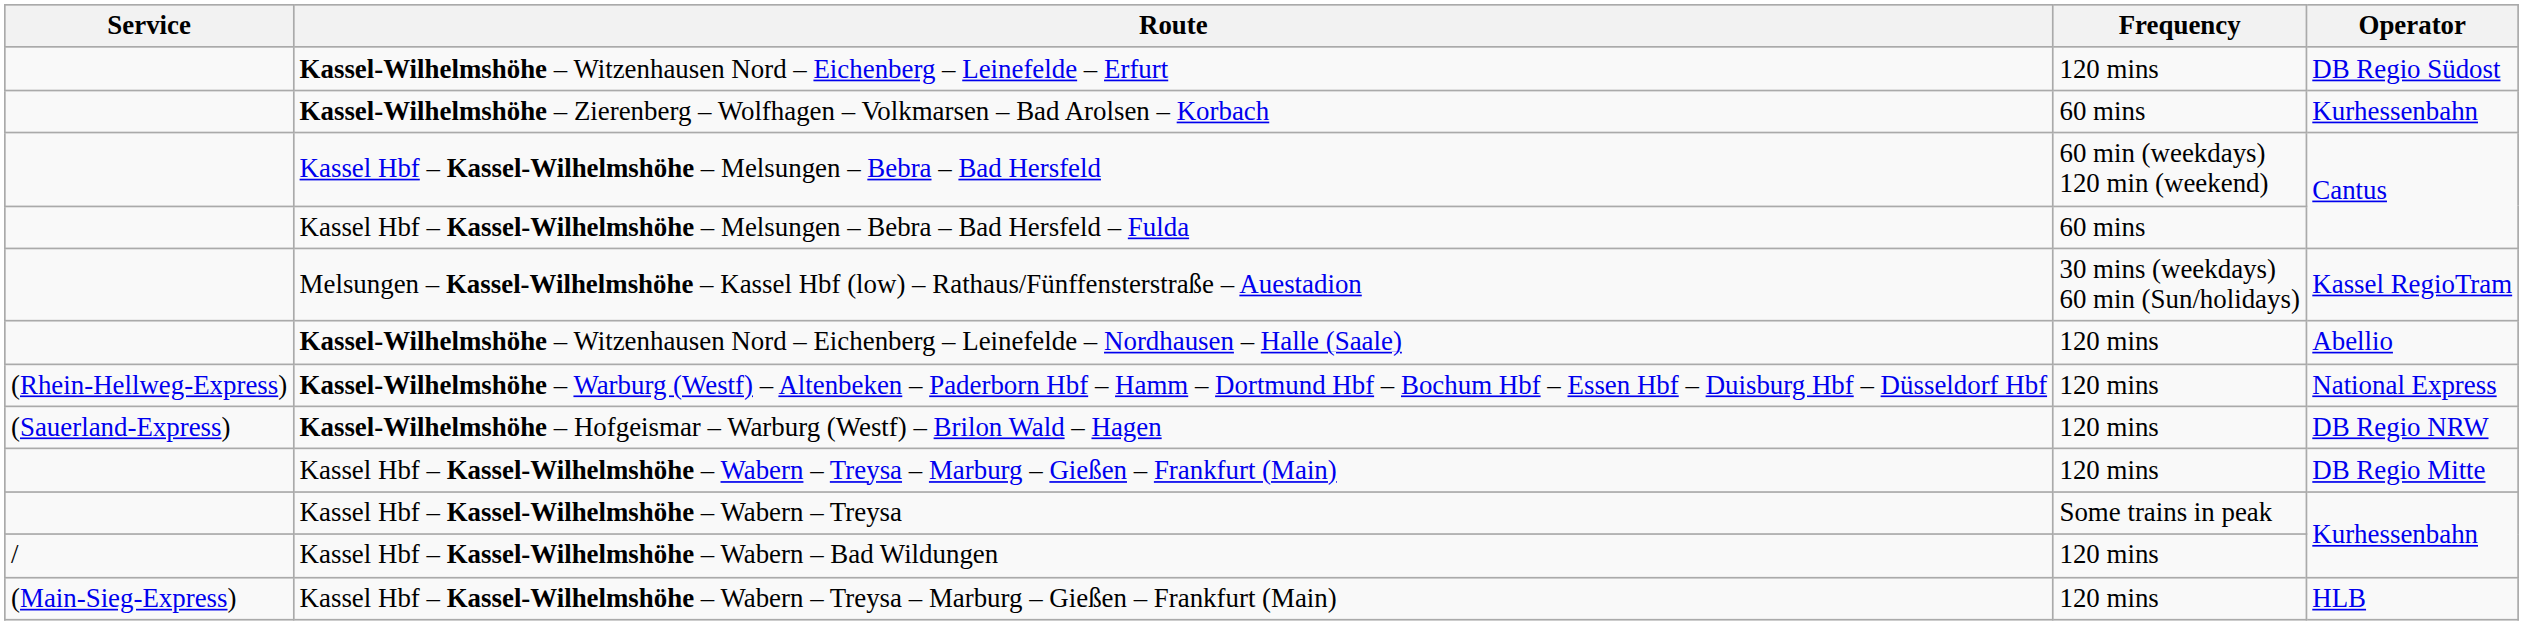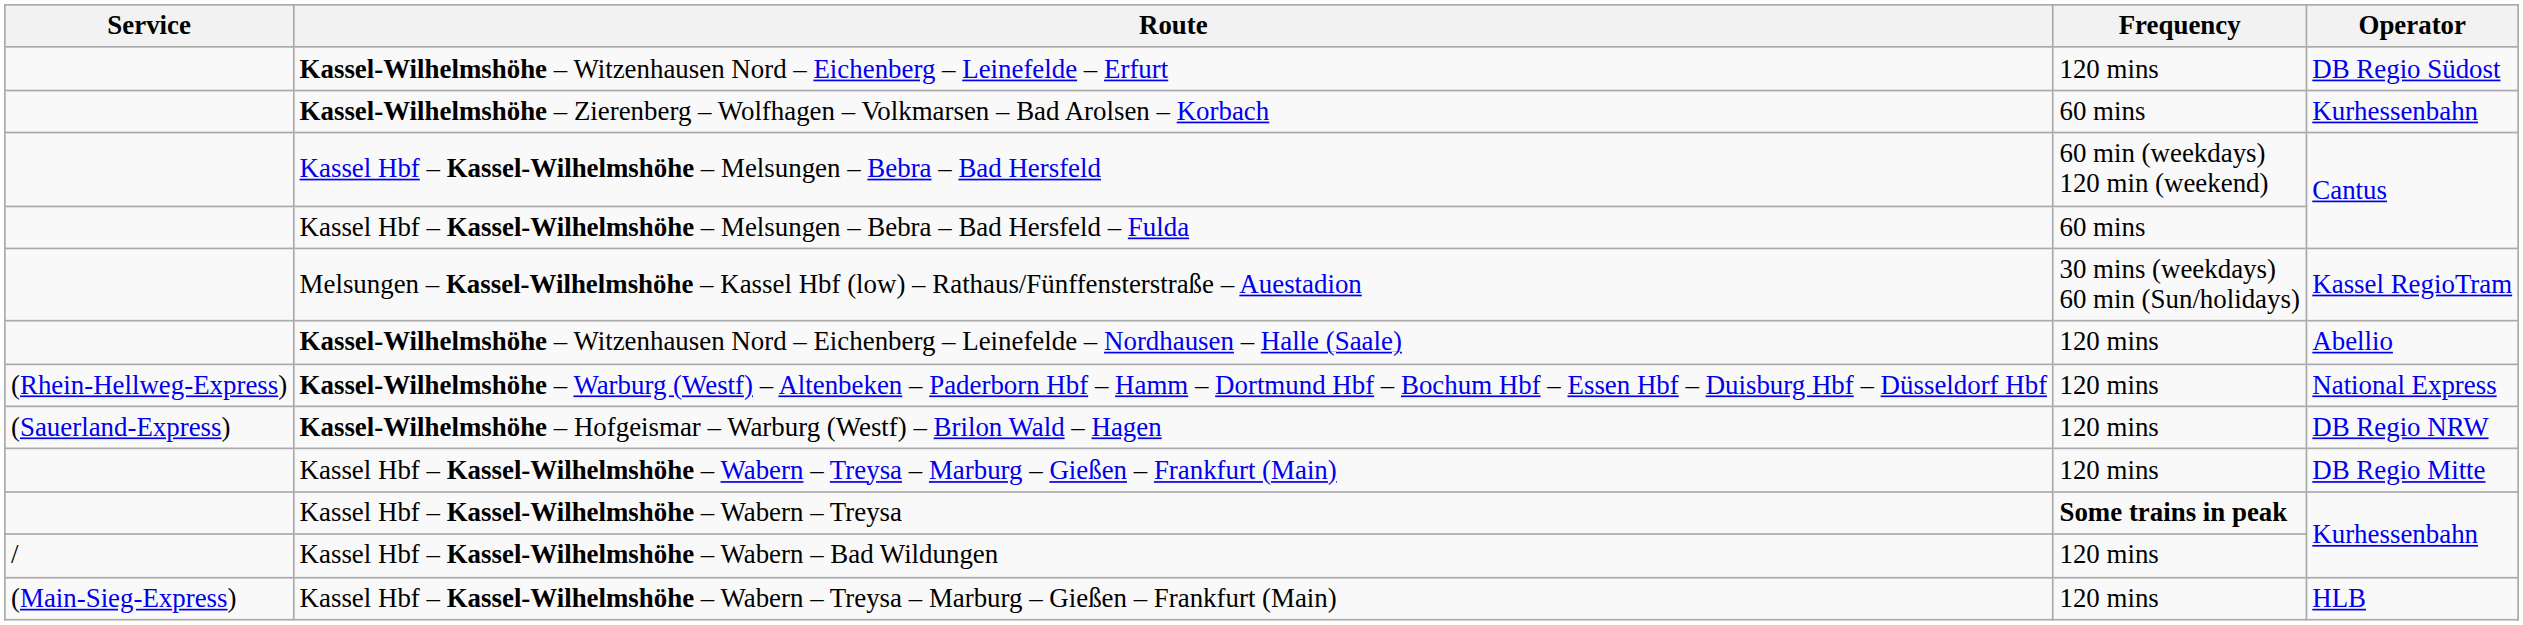(2166, 512) normal -> (2173, 512) bold
